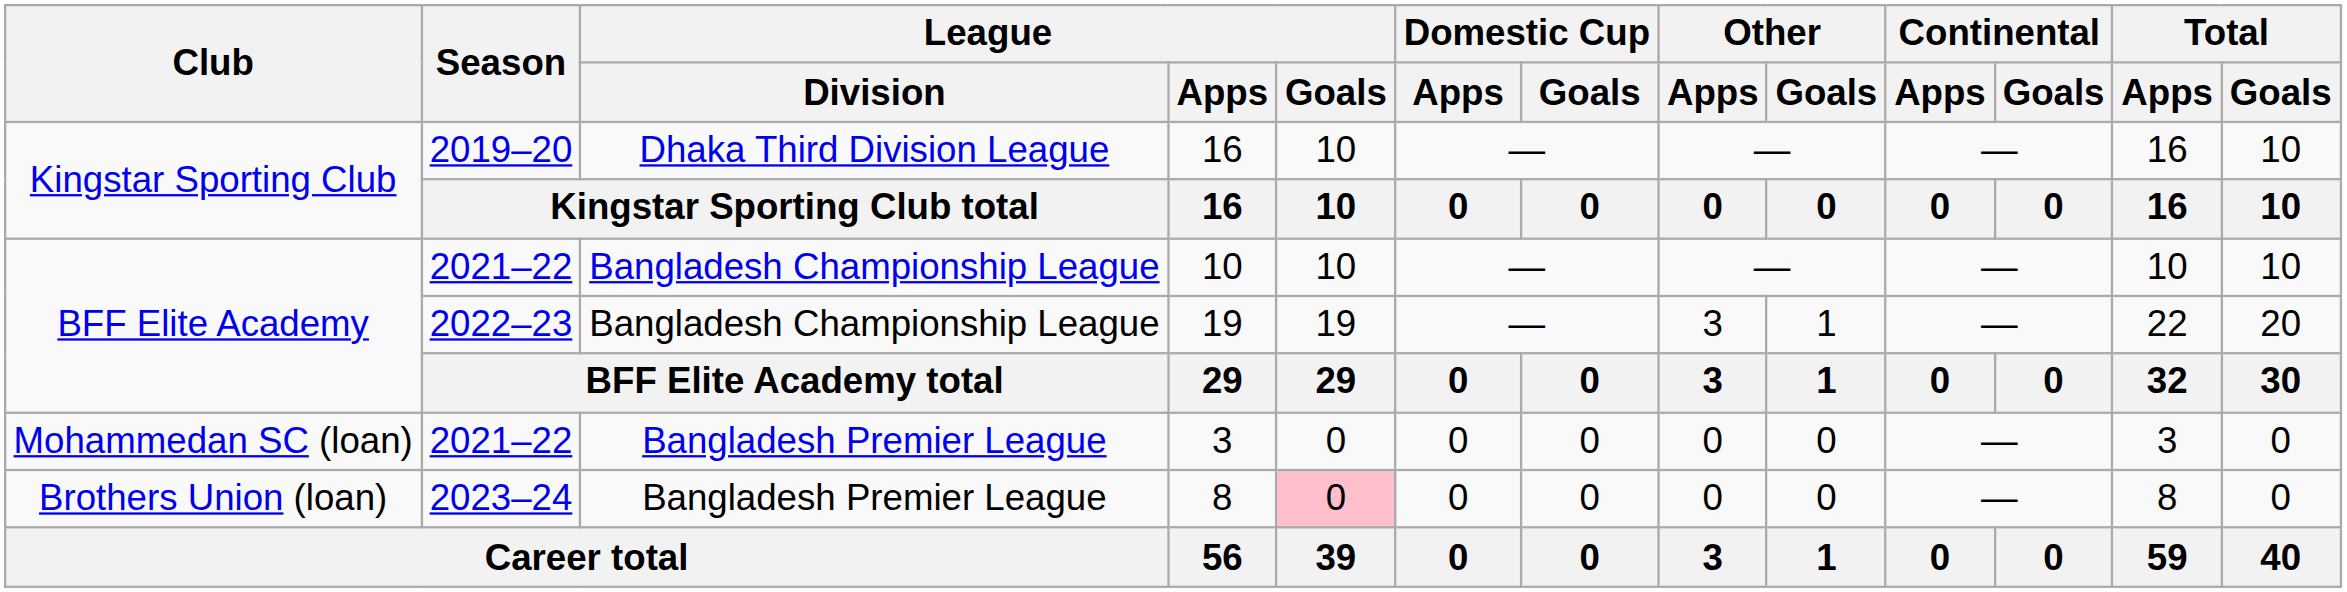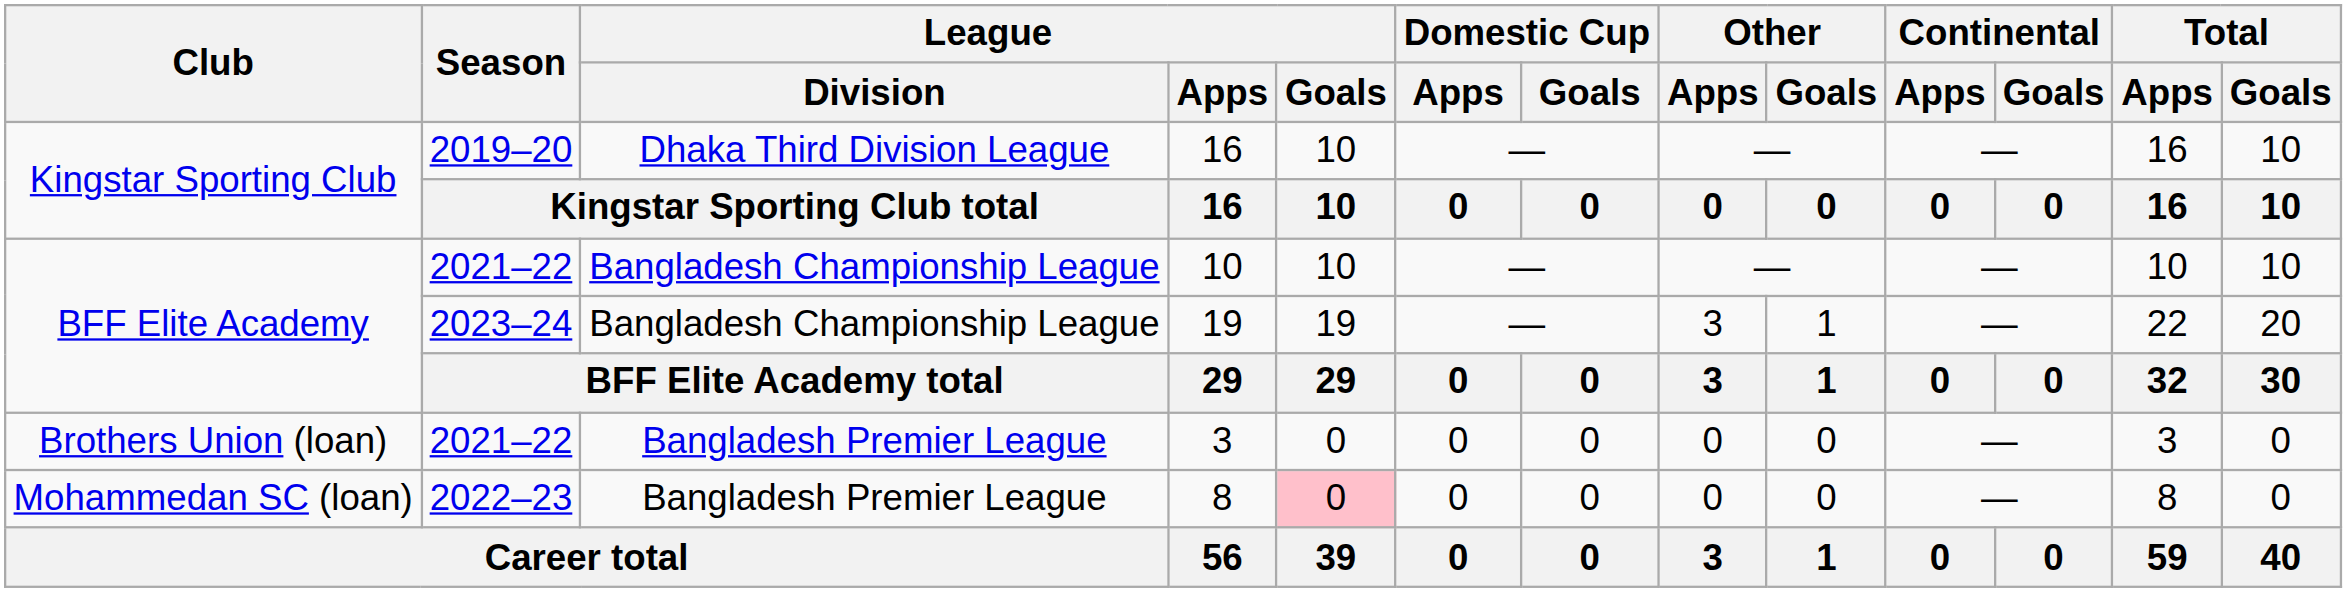(501, 324) 2022–23 -> (501, 324) 2023–24
(213, 440) Mohammedan SC (loan) -> (213, 440) Brothers Union (loan)
(213, 498) Brothers Union (loan) -> (213, 498) Mohammedan SC (loan)
(501, 498) 2023–24 -> (501, 498) 2022–23
